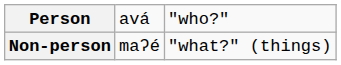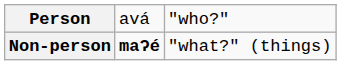(139, 46) normal -> (139, 46) bold
